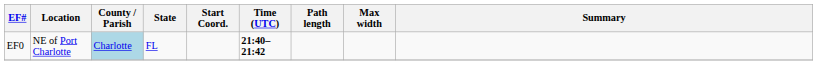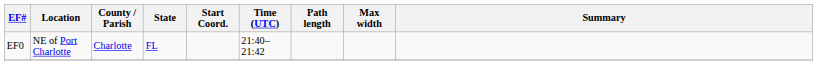(113, 46) lightblue background -> (113, 46) no background
(256, 46) bold -> (256, 46) normal
